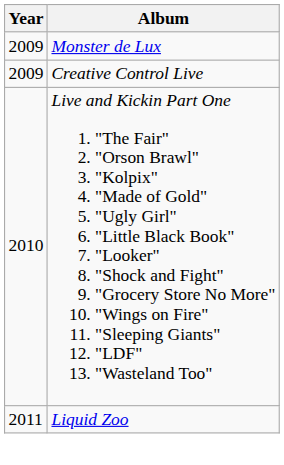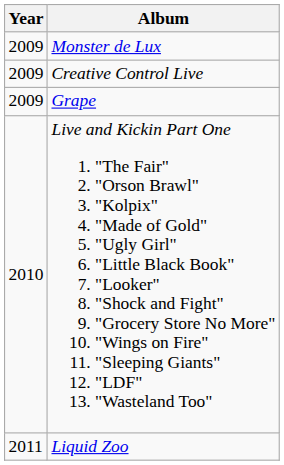+ row: (74, 101)
